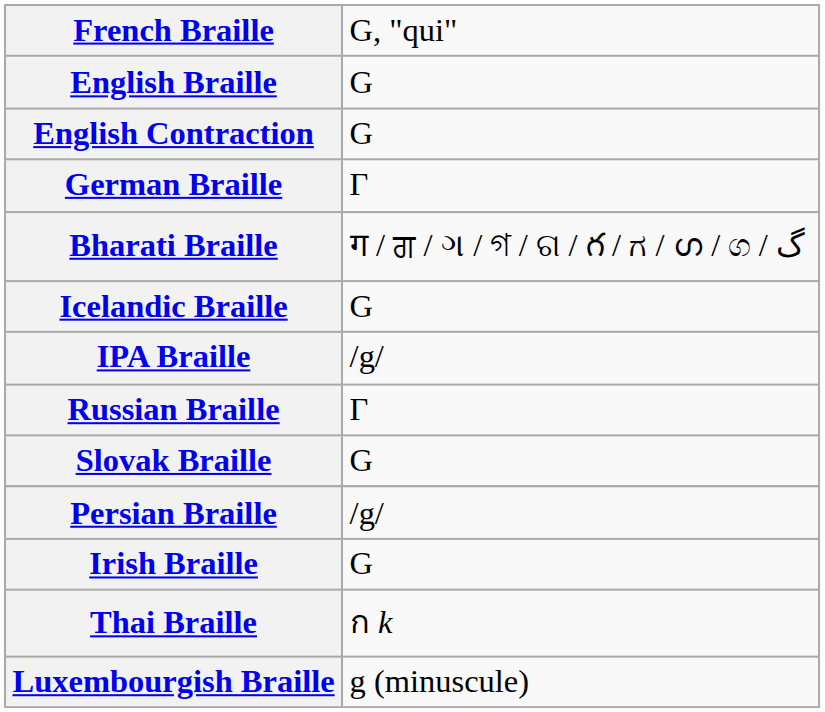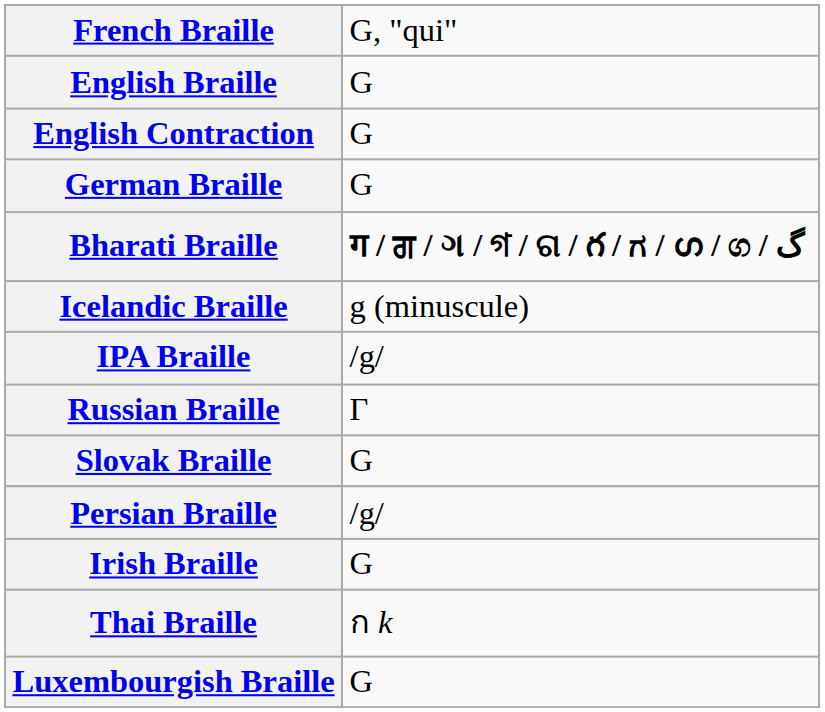(359, 184) Г -> (361, 184) G
(581, 244) normal -> (581, 244) bold
(361, 306) G -> (439, 306) g (minuscule)
(439, 680) g (minuscule) -> (361, 680) G
